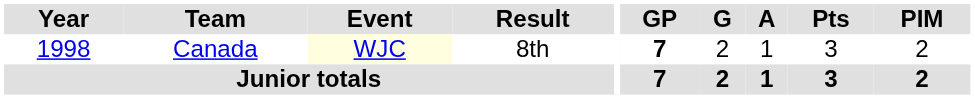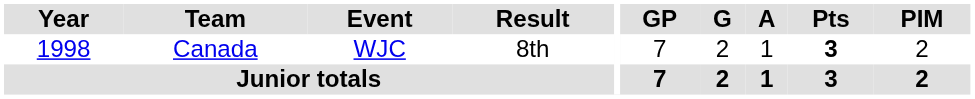(380, 49) lightyellow background -> (380, 49) no background
(660, 49) bold -> (660, 49) normal
(831, 49) normal -> (831, 49) bold
